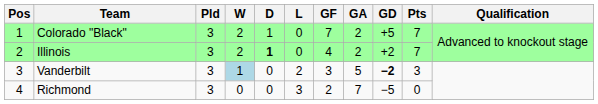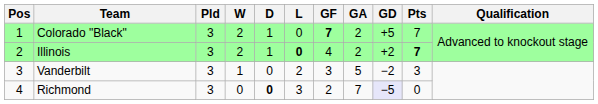(329, 33) normal -> (329, 33) bold
(269, 52) bold -> (269, 52) normal
(299, 52) normal -> (299, 52) bold
(417, 52) normal -> (417, 52) bold
(240, 71) lightblue background -> (240, 71) no background
(388, 71) bold -> (388, 71) normal
(269, 90) normal -> (269, 90) bold
(388, 90) no background -> (388, 90) lavender background
